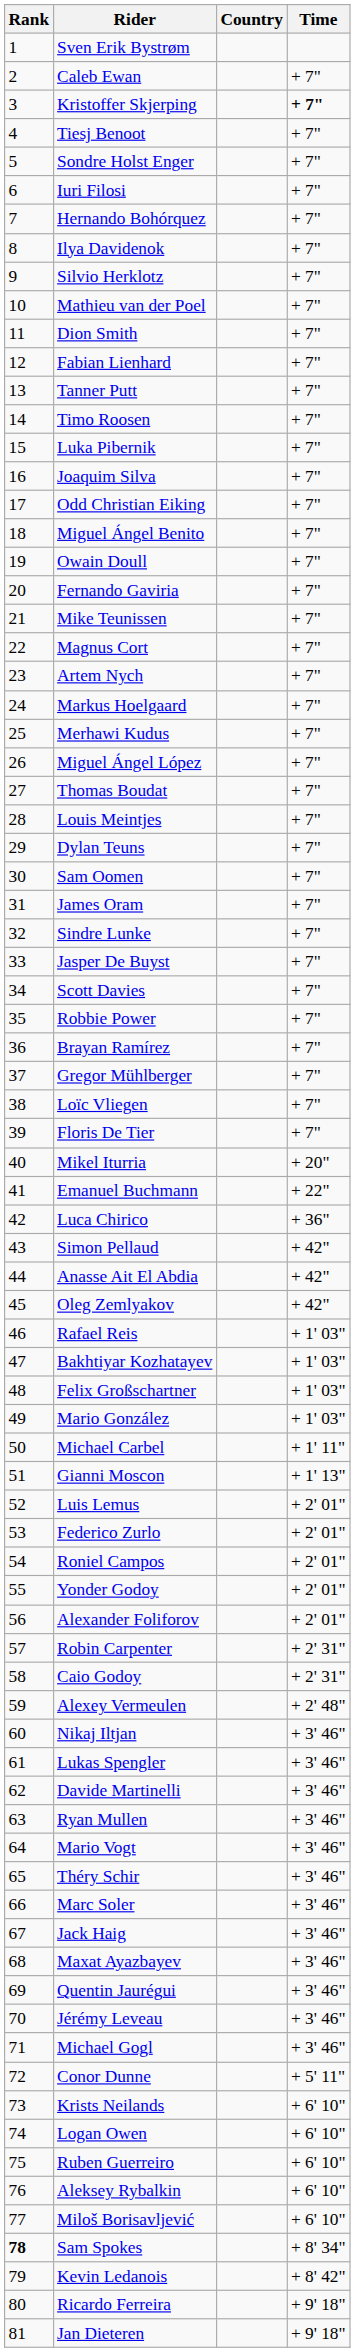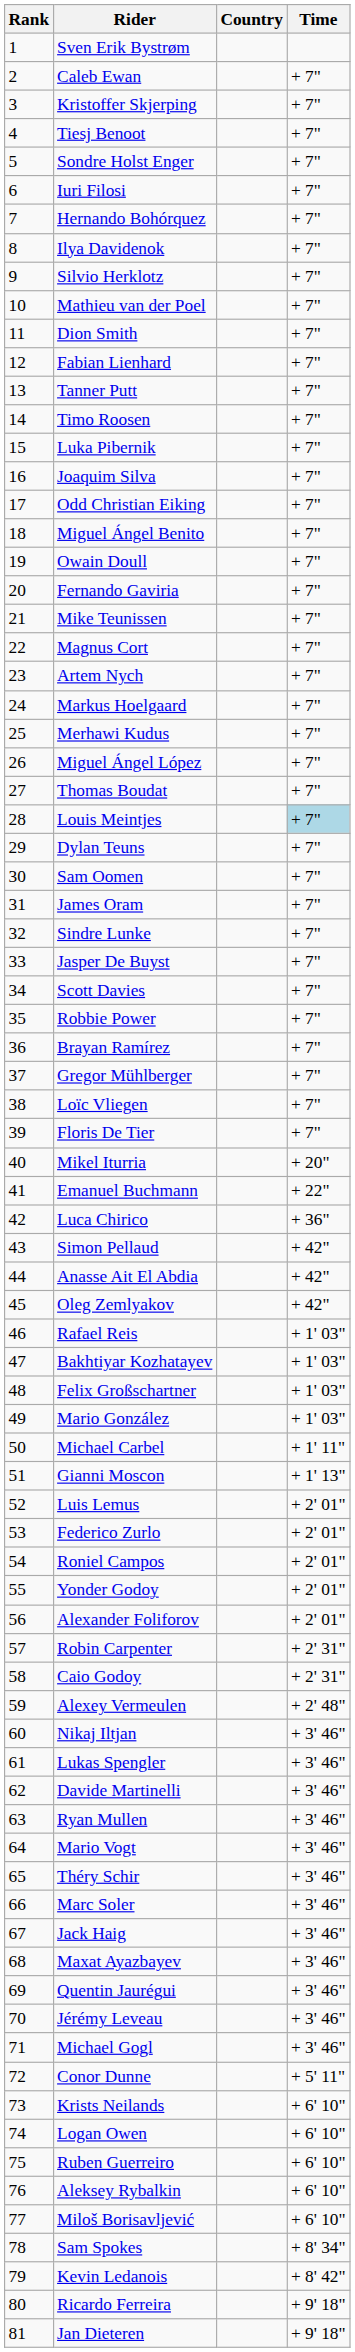(307, 104) bold -> (306, 104) normal
(306, 818) no background -> (306, 818) lightblue background
(17, 2247) bold -> (17, 2247) normal
